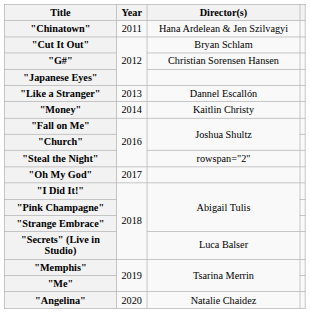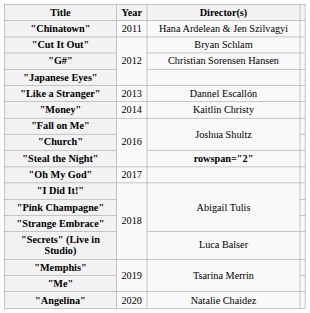(223, 158) normal -> (223, 158) bold
